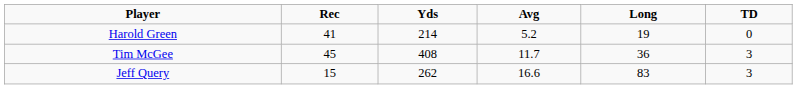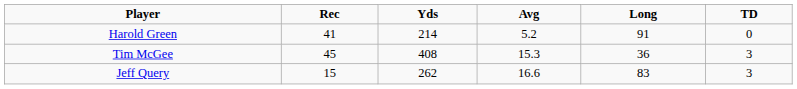(643, 34) 19 -> (643, 34) 91
(529, 53) 11.7 -> (529, 53) 15.3
